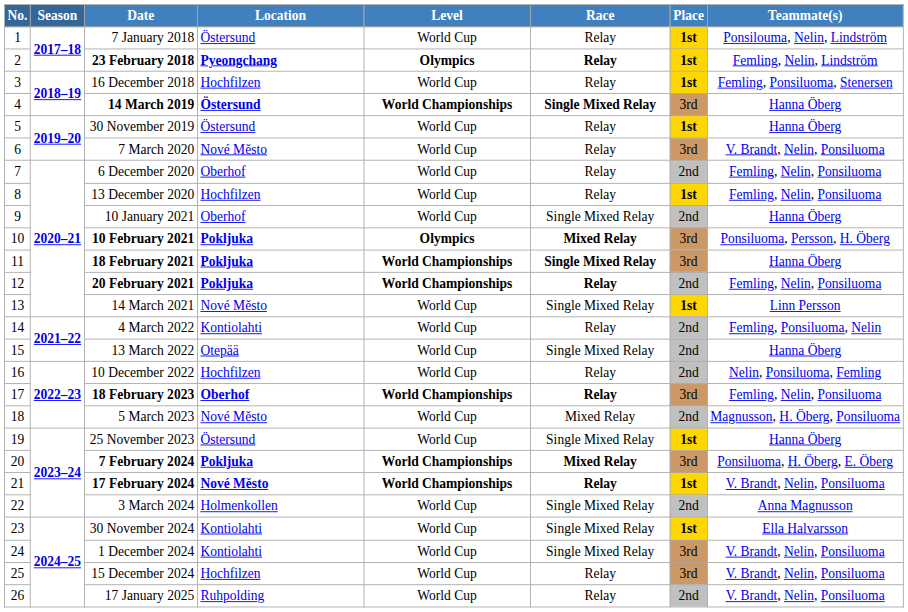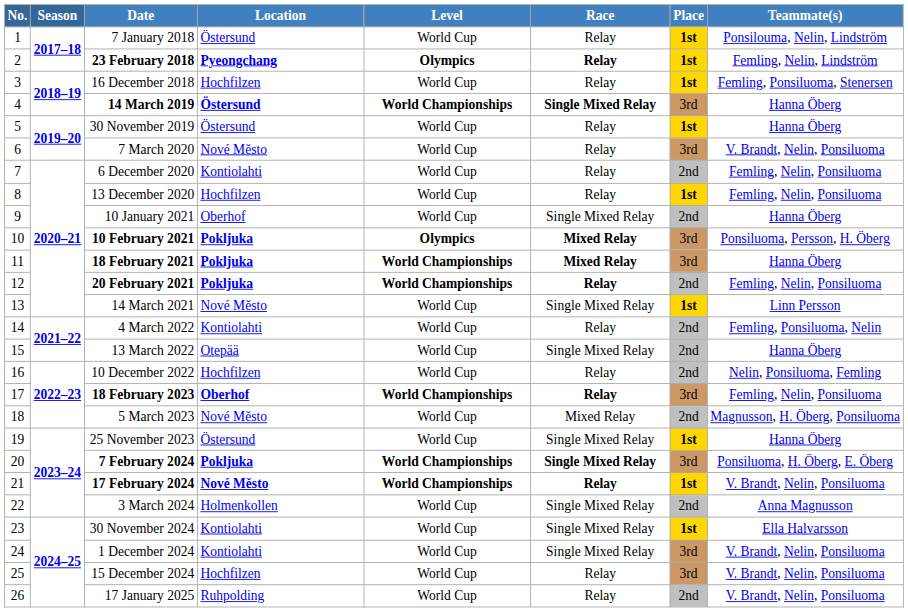(223, 171) Oberhof -> (231, 171) Kontiolahti
(600, 261) Single Mixed Relay -> (600, 261) Mixed Relay
(600, 461) Mixed Relay -> (600, 461) Single Mixed Relay
